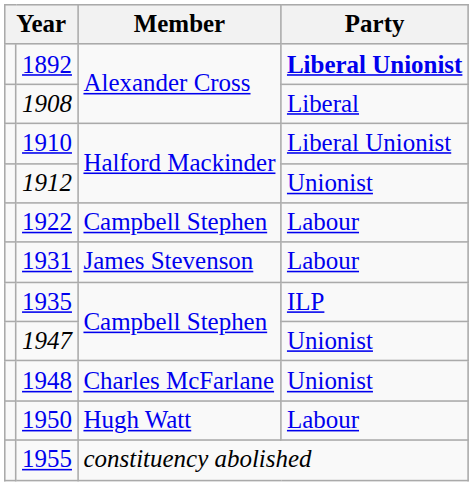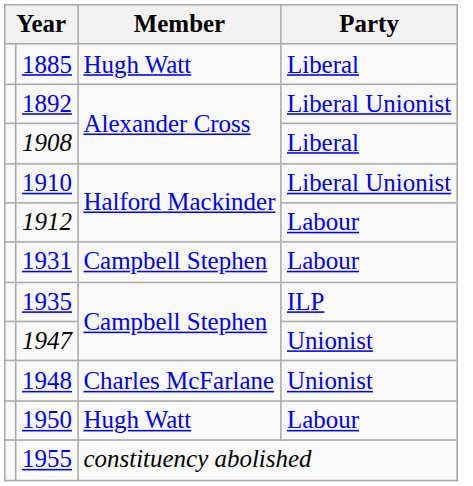+ row: (47, 63)
(375, 63) bold -> (369, 103) normal
(330, 182) Unionist -> (323, 222) Labour
- row: (47, 222)
(168, 261) James Stevenson -> (175, 261) Campbell Stephen
